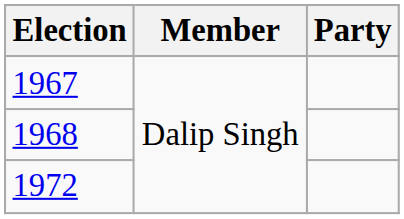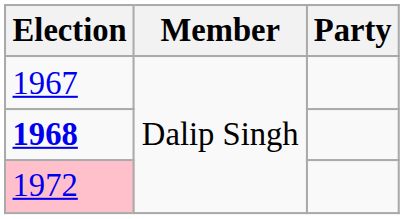(45, 133) normal -> (45, 133) bold
(45, 185) no background -> (45, 185) pink background
